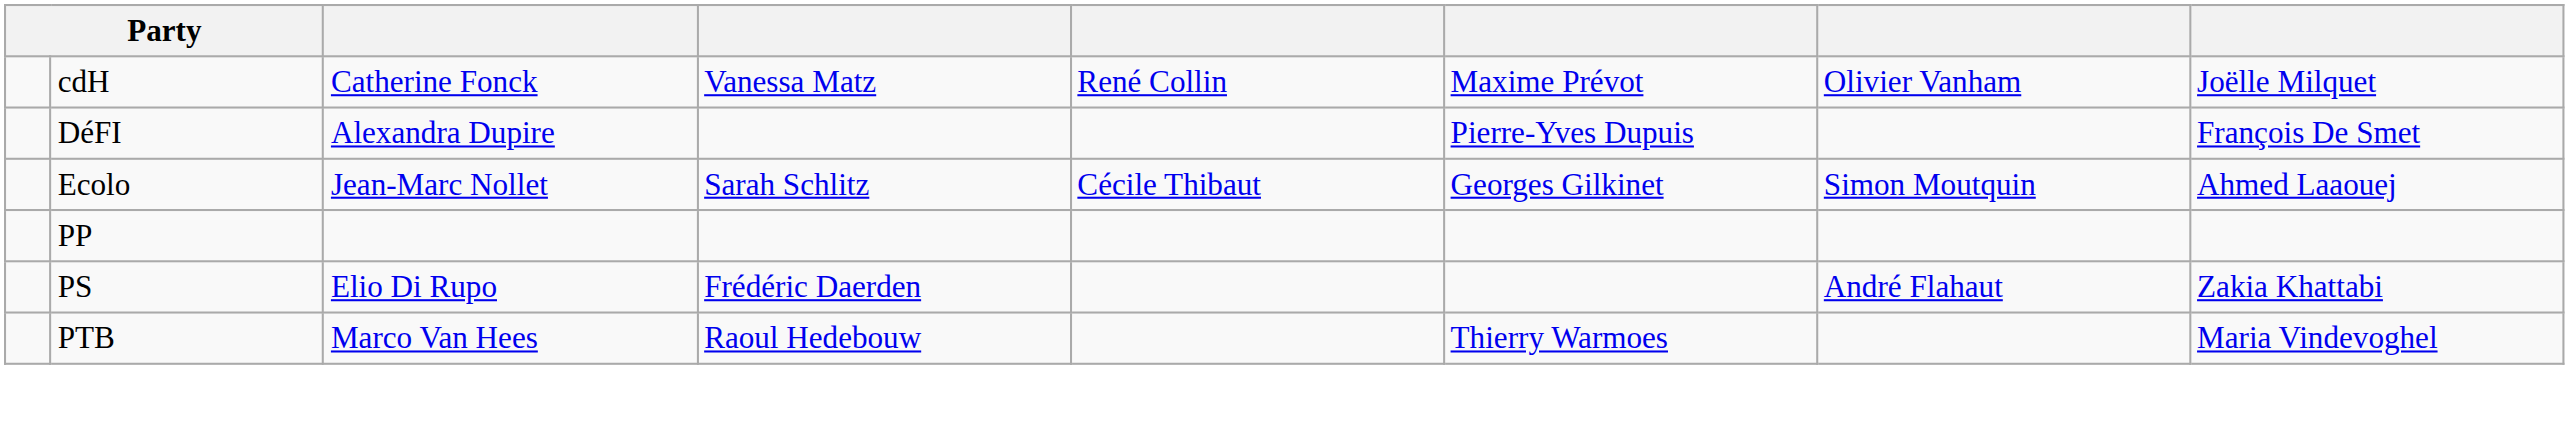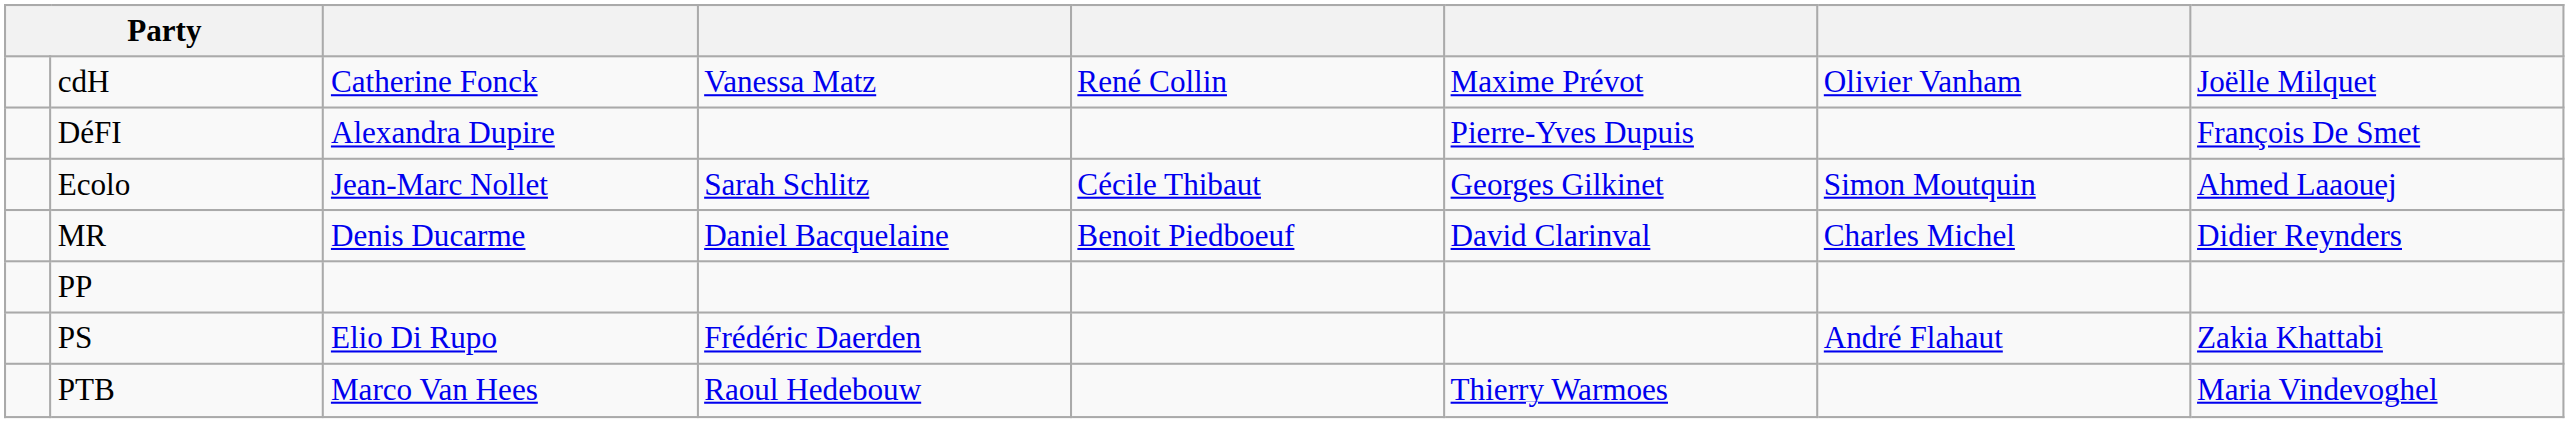+ row: (82, 235)
